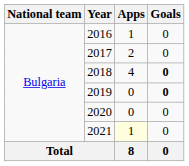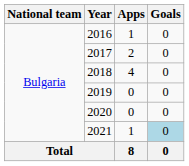(166, 72) bold -> (166, 72) normal
(166, 92) bold -> (166, 92) normal
(131, 131) lightyellow background -> (131, 131) no background
(166, 131) no background -> (166, 131) lightblue background
